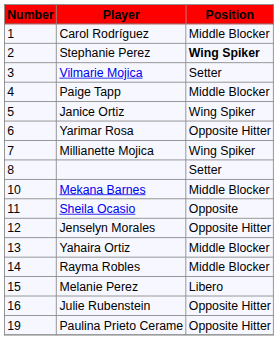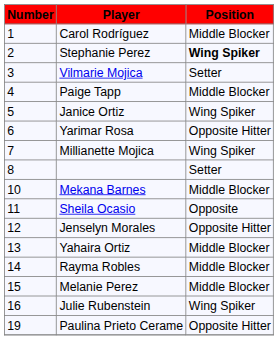(206, 286) Libero -> (229, 286) Middle Blocker
(230, 306) Opposite Hitter -> (222, 306) Wing Spiker
